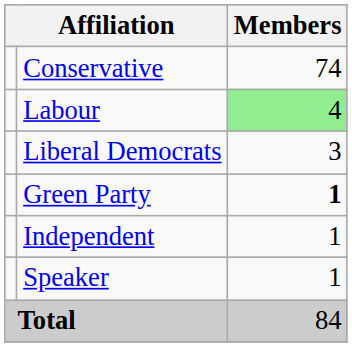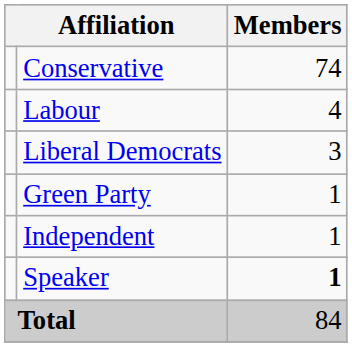(335, 109) lightgreen background -> (335, 109) no background
(335, 194) bold -> (335, 194) normal
(335, 278) normal -> (335, 278) bold
